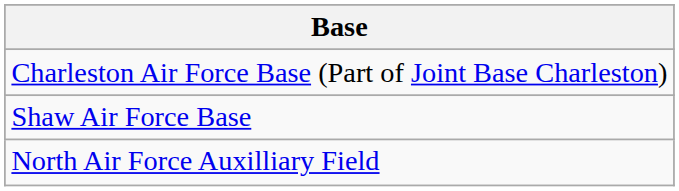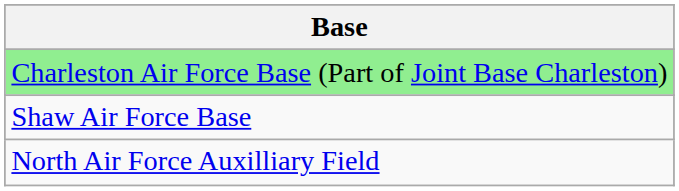(339, 71) no background -> (339, 71) lightgreen background
